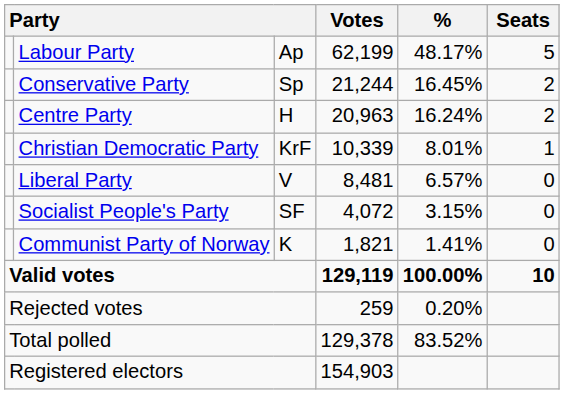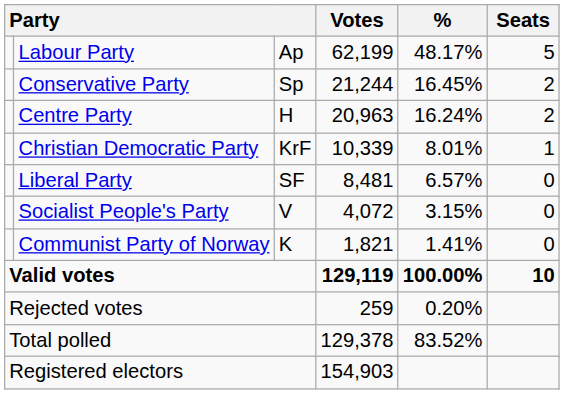(286, 180) V -> (292, 180) SF
(292, 212) SF -> (286, 212) V
